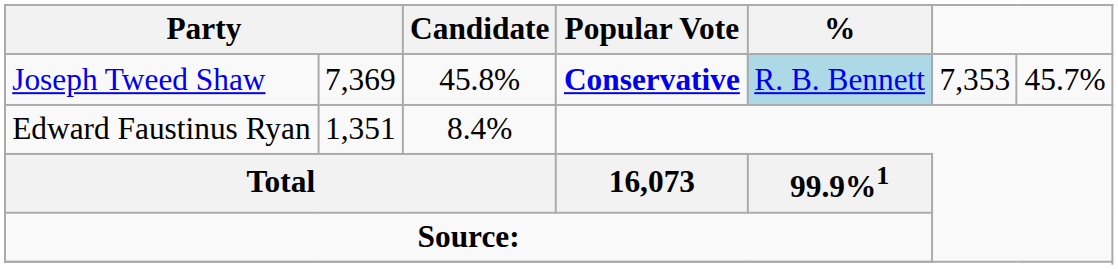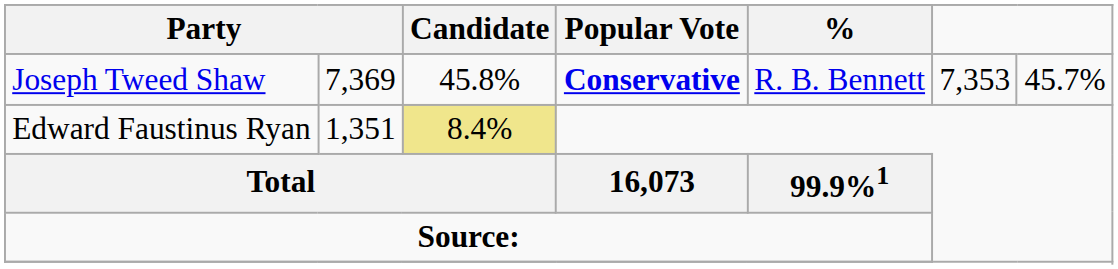(840, 79) lightblue background -> (840, 79) no background
(480, 128) no background -> (480, 128) khaki background
